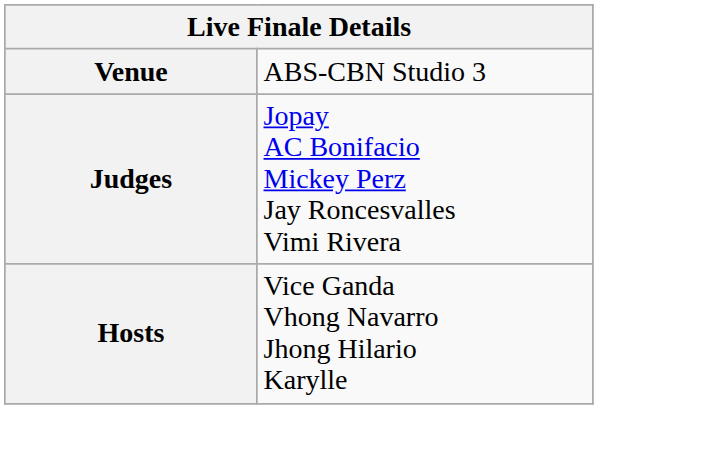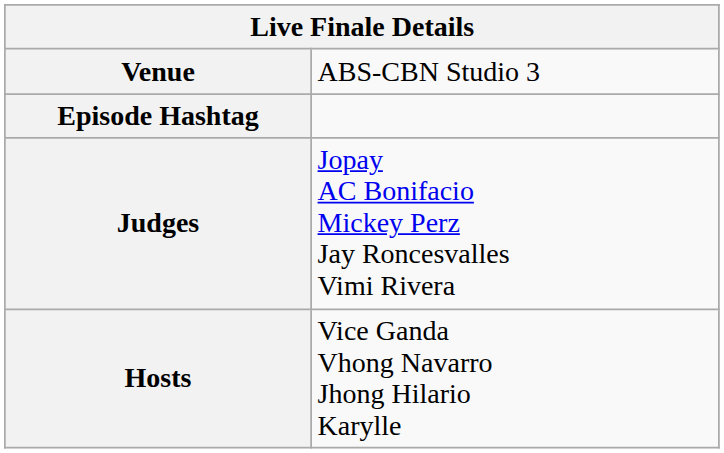+ row: (158, 115)
